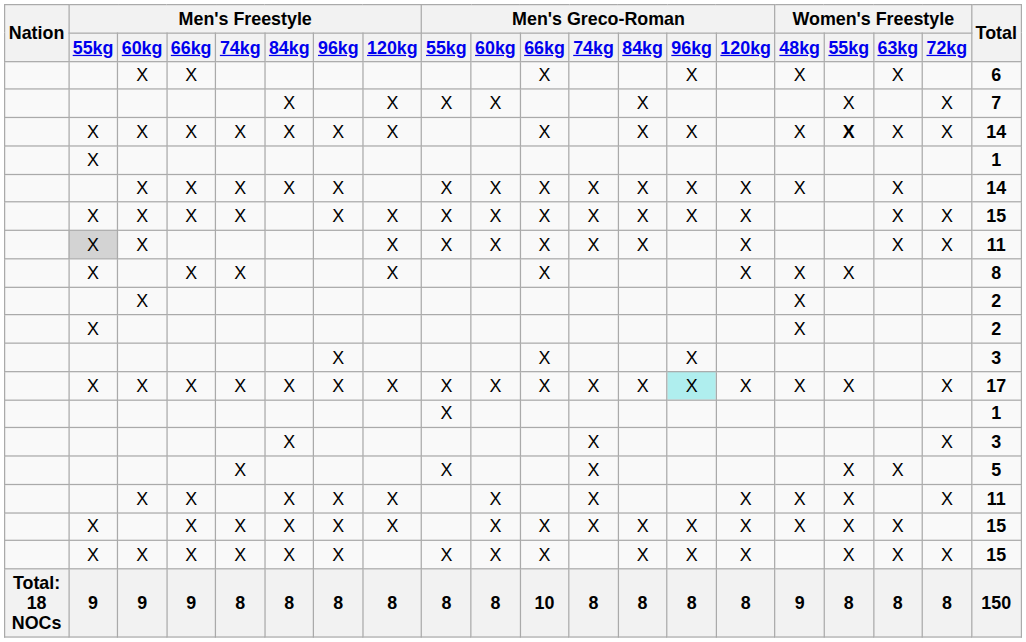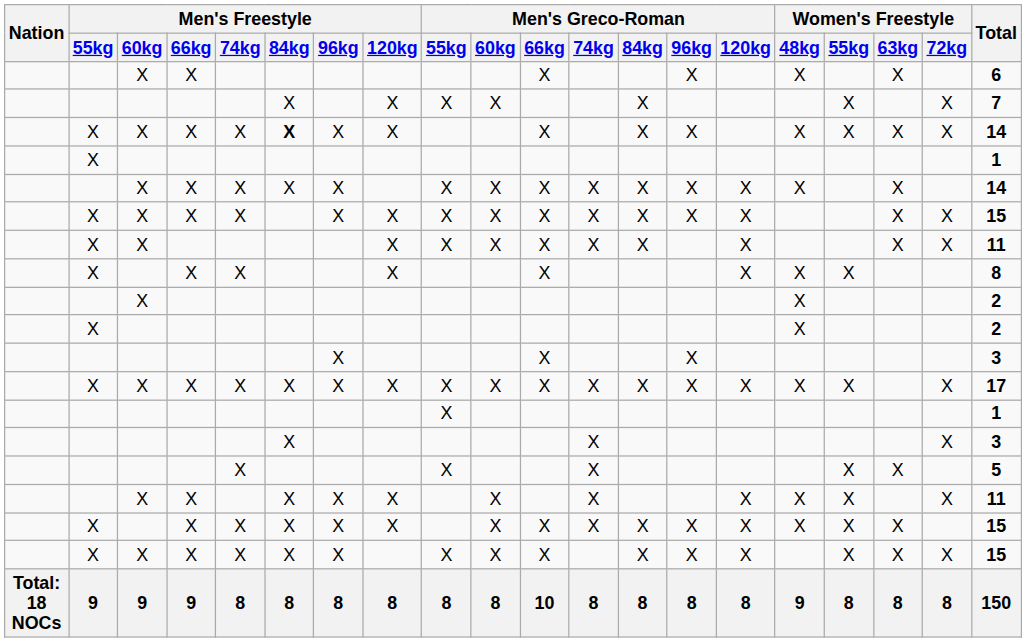(289, 132) normal -> (289, 132) bold
(849, 132) bold -> (849, 132) normal
(93, 245) lightgrey background -> (93, 245) no background
(692, 386) paleturquoise background -> (692, 386) no background
